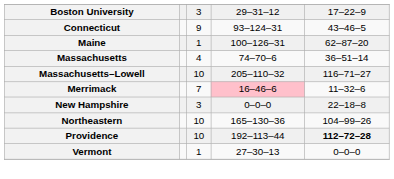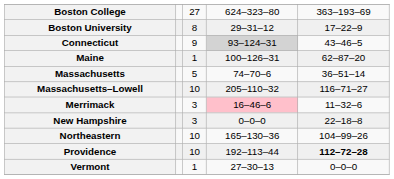+ row: (90, 12)
(199, 12) 3 -> (195, 27) 8
(258, 27) no background -> (252, 43) lightgrey background
(199, 58) 4 -> (195, 74) 5
(199, 89) 7 -> (195, 105) 3
